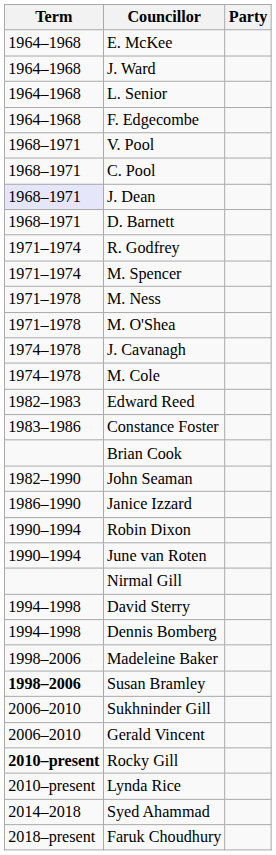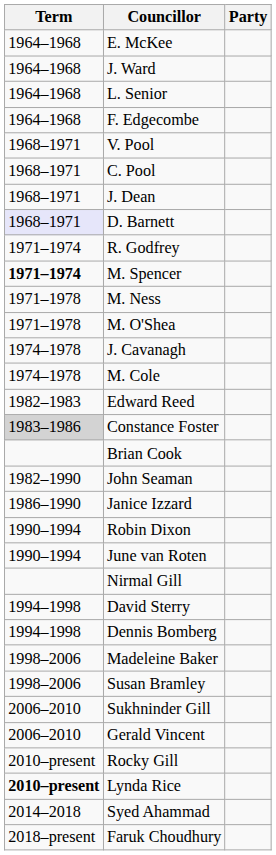(45, 196) lavender background -> (45, 196) no background
(45, 222) no background -> (45, 222) lavender background
(45, 273) normal -> (45, 273) bold
(45, 427) no background -> (45, 427) lightgrey background
(45, 683) bold -> (45, 683) normal
(54, 760) bold -> (52, 760) normal
(52, 786) normal -> (54, 786) bold
